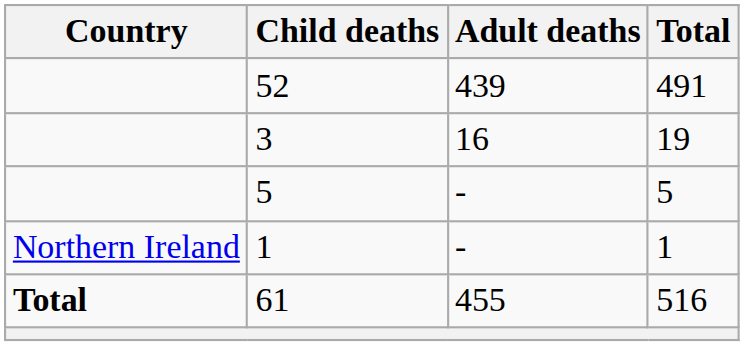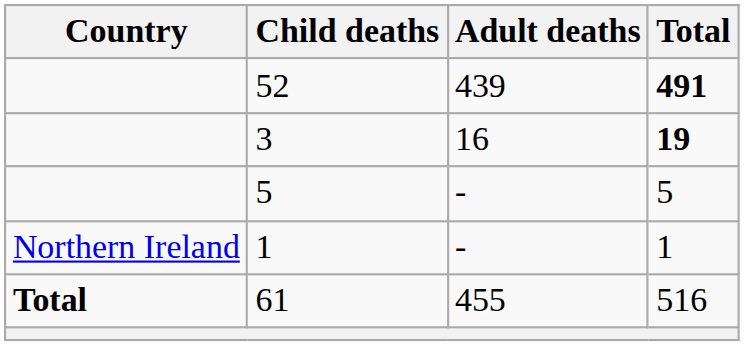(682, 85) normal -> (682, 85) bold
(673, 138) normal -> (673, 138) bold
